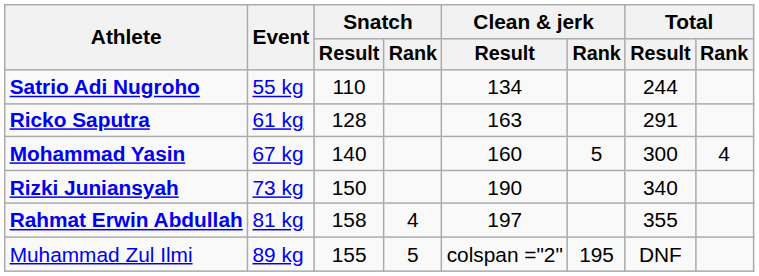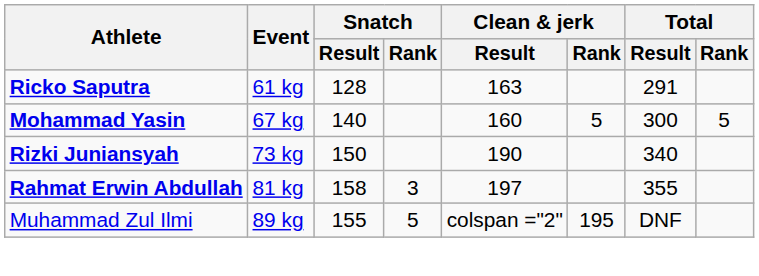- row: (105, 87)
(724, 154) 4 -> (724, 120) 5
(413, 221) 4 -> (413, 187) 3
